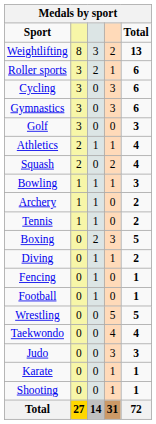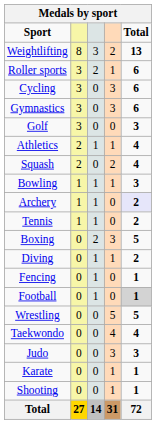(136, 201) no background -> (136, 201) lavender background
(136, 296) no background -> (136, 296) lightgrey background
